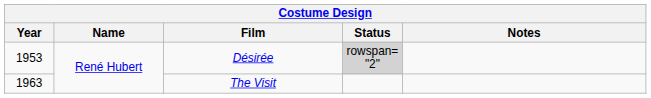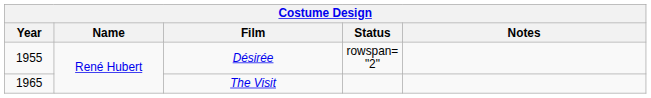(29, 58) 1953 -> (29, 58) 1955
(372, 58) lightgrey background -> (372, 58) no background
(29, 83) 1963 -> (29, 83) 1965
